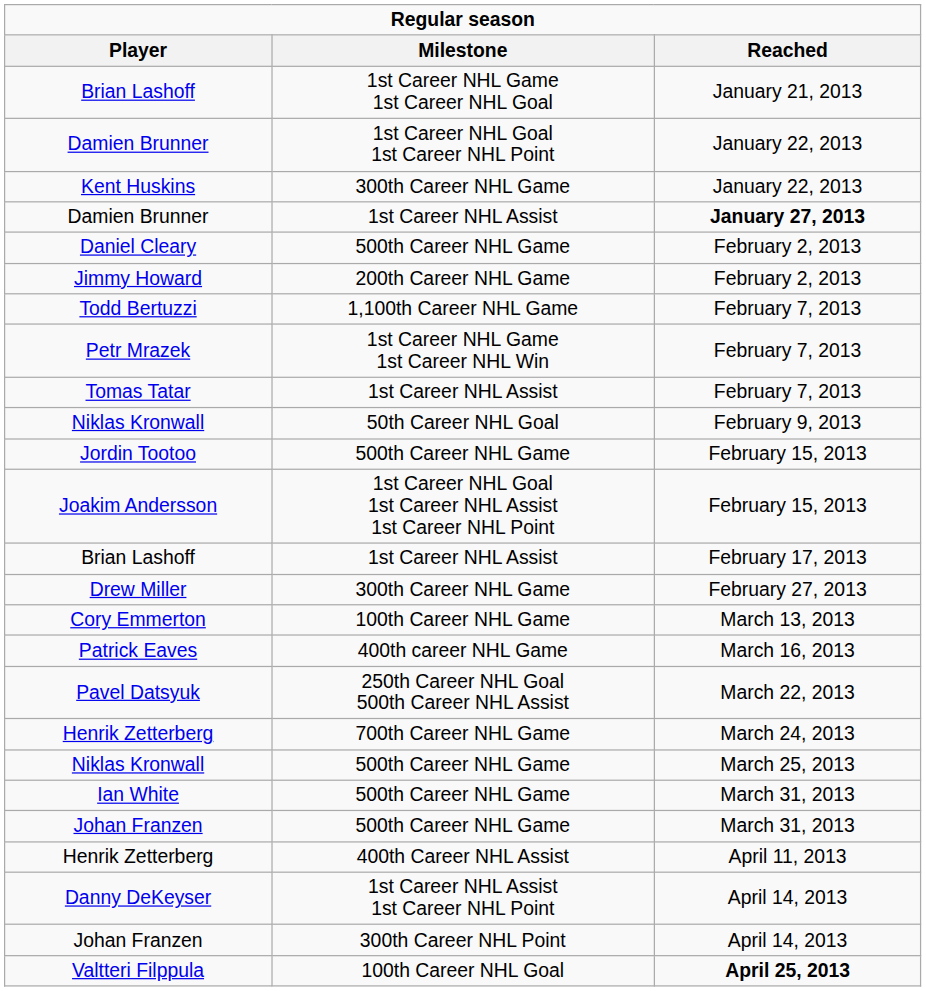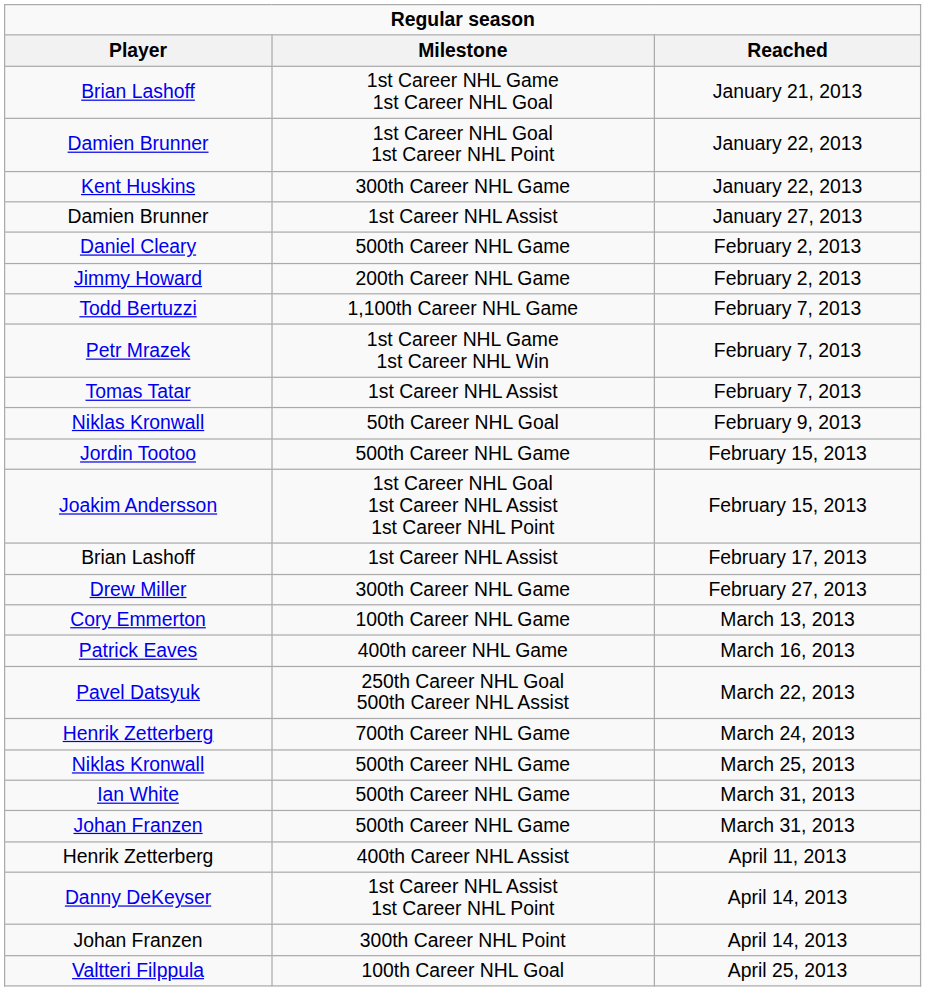(788, 216) bold -> (788, 216) normal
(788, 970) bold -> (788, 970) normal
